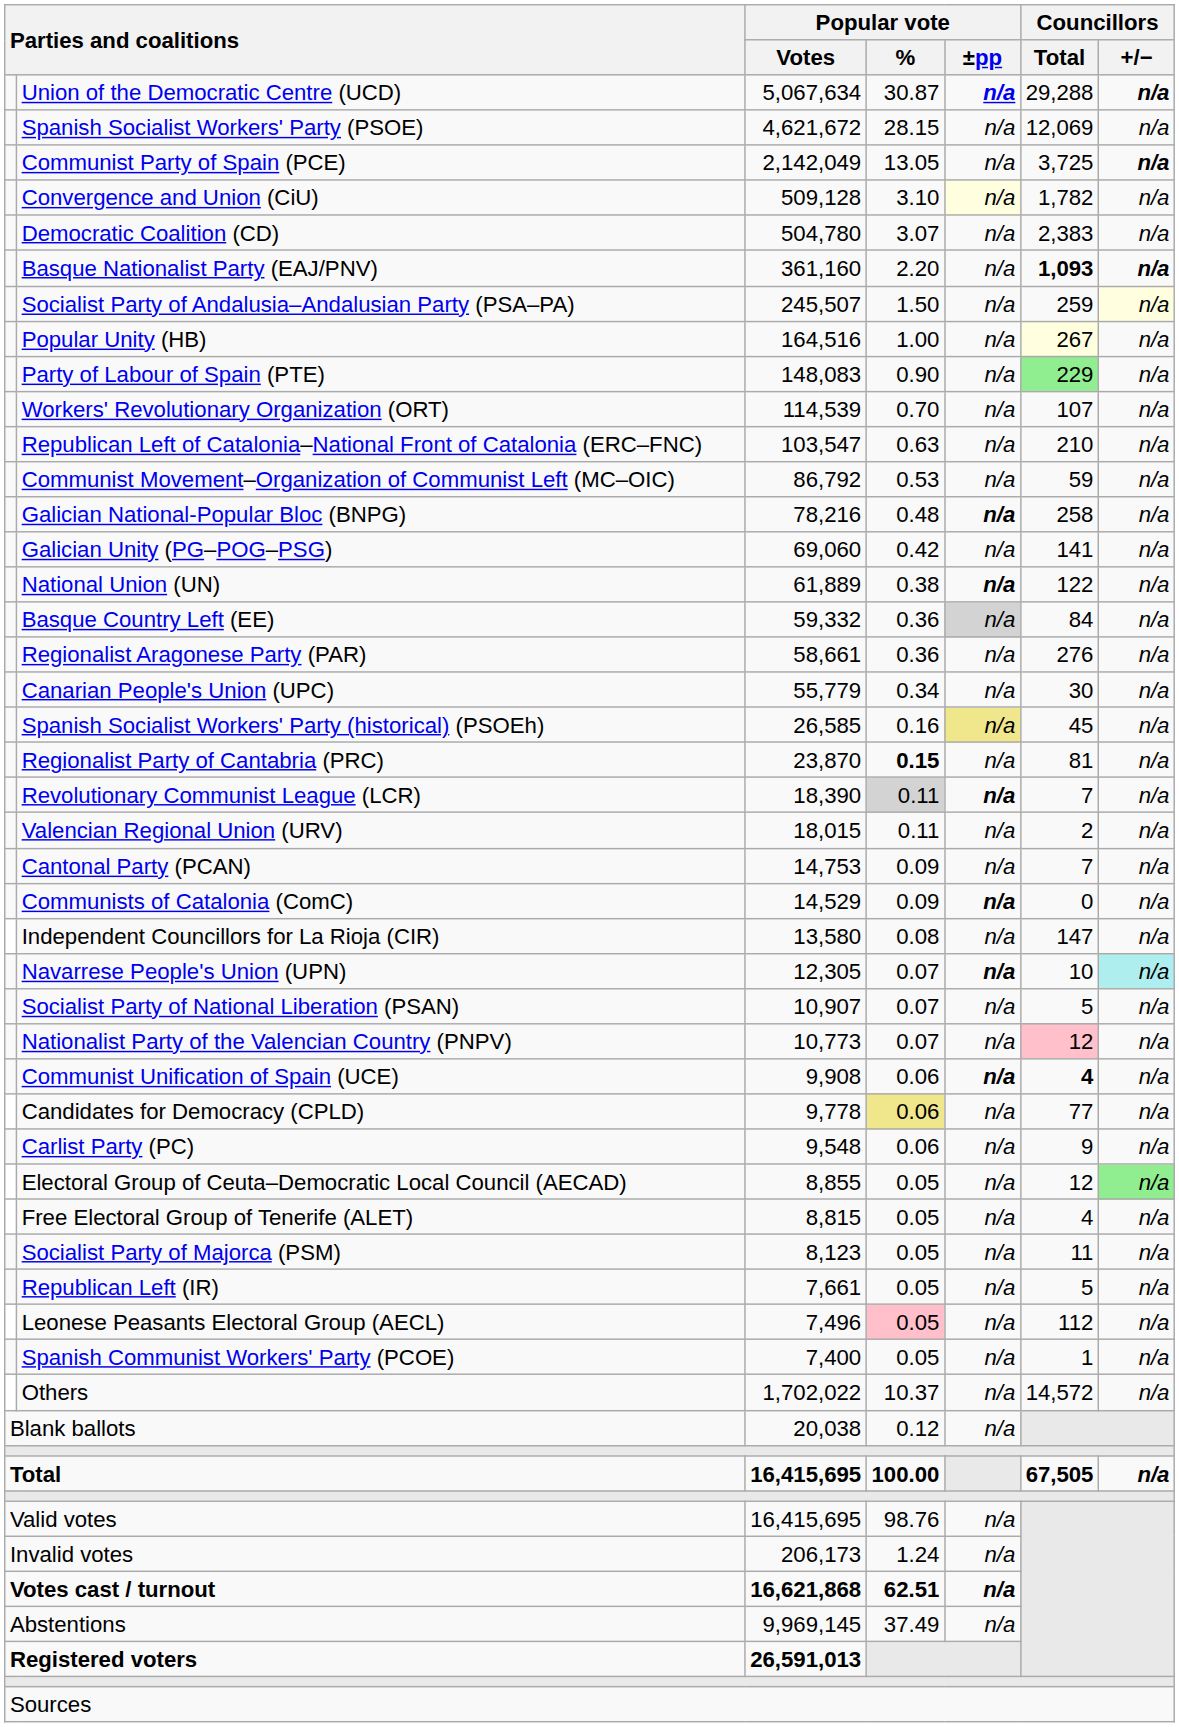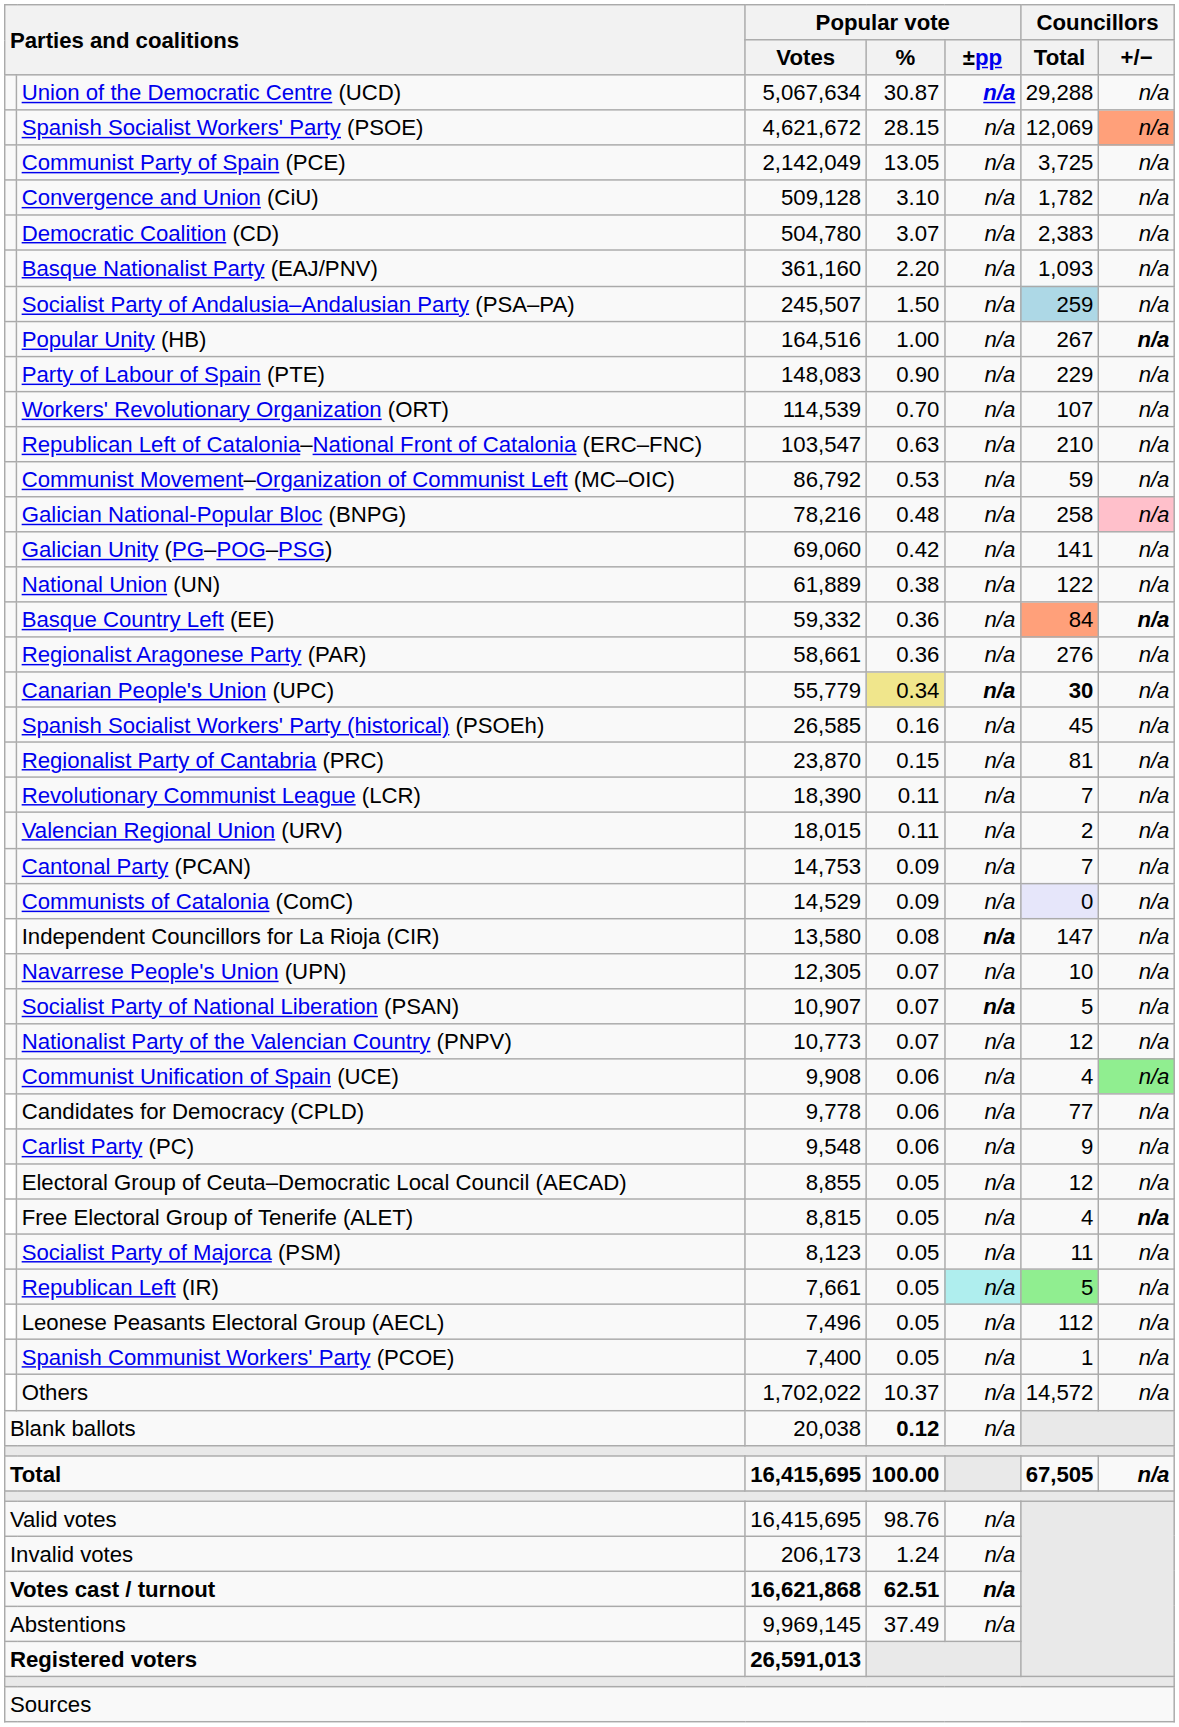(1153, 93) bold -> (1154, 93) normal
(1154, 128) no background -> (1154, 128) lightsalmon background
(1153, 163) bold -> (1154, 163) normal
(1000, 198) lightyellow background -> (1000, 198) no background
(1066, 268) bold -> (1066, 268) normal
(1153, 268) bold -> (1154, 268) normal
(1075, 304) no background -> (1075, 304) lightblue background
(1154, 304) lightyellow background -> (1154, 304) no background
(1075, 339) lightyellow background -> (1075, 339) no background
(1154, 339) normal -> (1153, 339) bold
(1075, 374) lightgreen background -> (1075, 374) no background
(999, 514) bold -> (1000, 514) normal
(1154, 514) no background -> (1154, 514) pink background
(999, 585) bold -> (1000, 585) normal
(1000, 620) lightgrey background -> (1000, 620) no background
(1081, 620) no background -> (1081, 620) lightsalmon background
(1154, 620) normal -> (1153, 620) bold
(918, 690) no background -> (918, 690) khaki background
(1000, 690) normal -> (999, 690) bold
(1081, 690) normal -> (1081, 690) bold
(1000, 725) khaki background -> (1000, 725) no background
(918, 760) bold -> (918, 760) normal
(919, 795) lightgrey background -> (919, 795) no background
(999, 795) bold -> (1000, 795) normal
(999, 901) bold -> (1000, 901) normal
(1087, 901) no background -> (1087, 901) lavender background
(1000, 936) normal -> (999, 936) bold
(999, 971) bold -> (1000, 971) normal
(1154, 971) paleturquoise background -> (1154, 971) no background
(1000, 1006) normal -> (999, 1006) bold
(1081, 1041) pink background -> (1081, 1041) no background
(999, 1076) bold -> (1000, 1076) normal
(1087, 1076) bold -> (1087, 1076) normal
(1154, 1076) no background -> (1154, 1076) lightgreen background
(918, 1112) khaki background -> (918, 1112) no background
(1154, 1182) lightgreen background -> (1154, 1182) no background
(1154, 1217) normal -> (1153, 1217) bold
(1000, 1287) no background -> (1000, 1287) paleturquoise background
(1087, 1287) no background -> (1087, 1287) lightgreen background
(918, 1322) pink background -> (918, 1322) no background
(918, 1428) normal -> (918, 1428) bold
